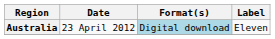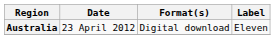(185, 27) lightblue background -> (185, 27) no background
